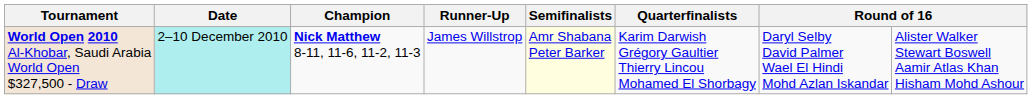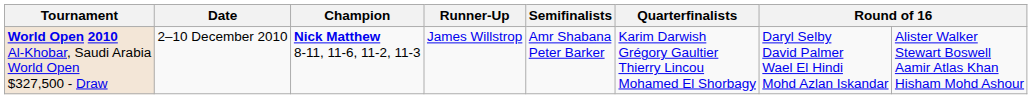(223, 37) paleturquoise background -> (223, 37) no background
(570, 45) lightyellow background -> (570, 45) no background
